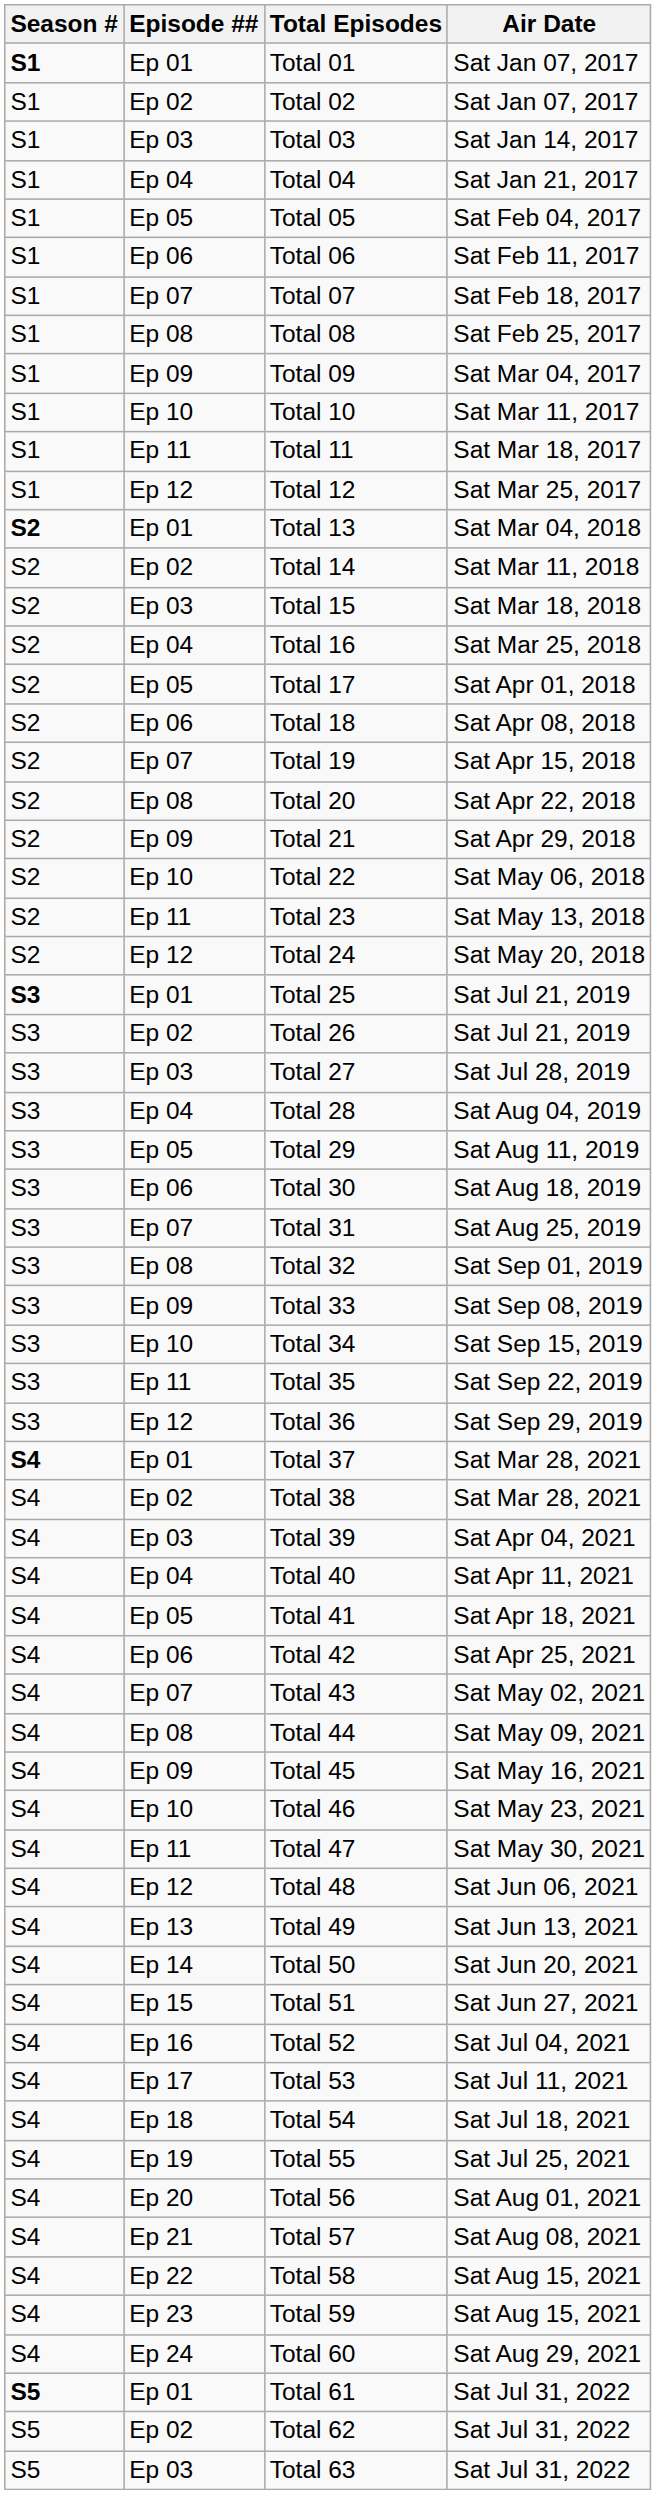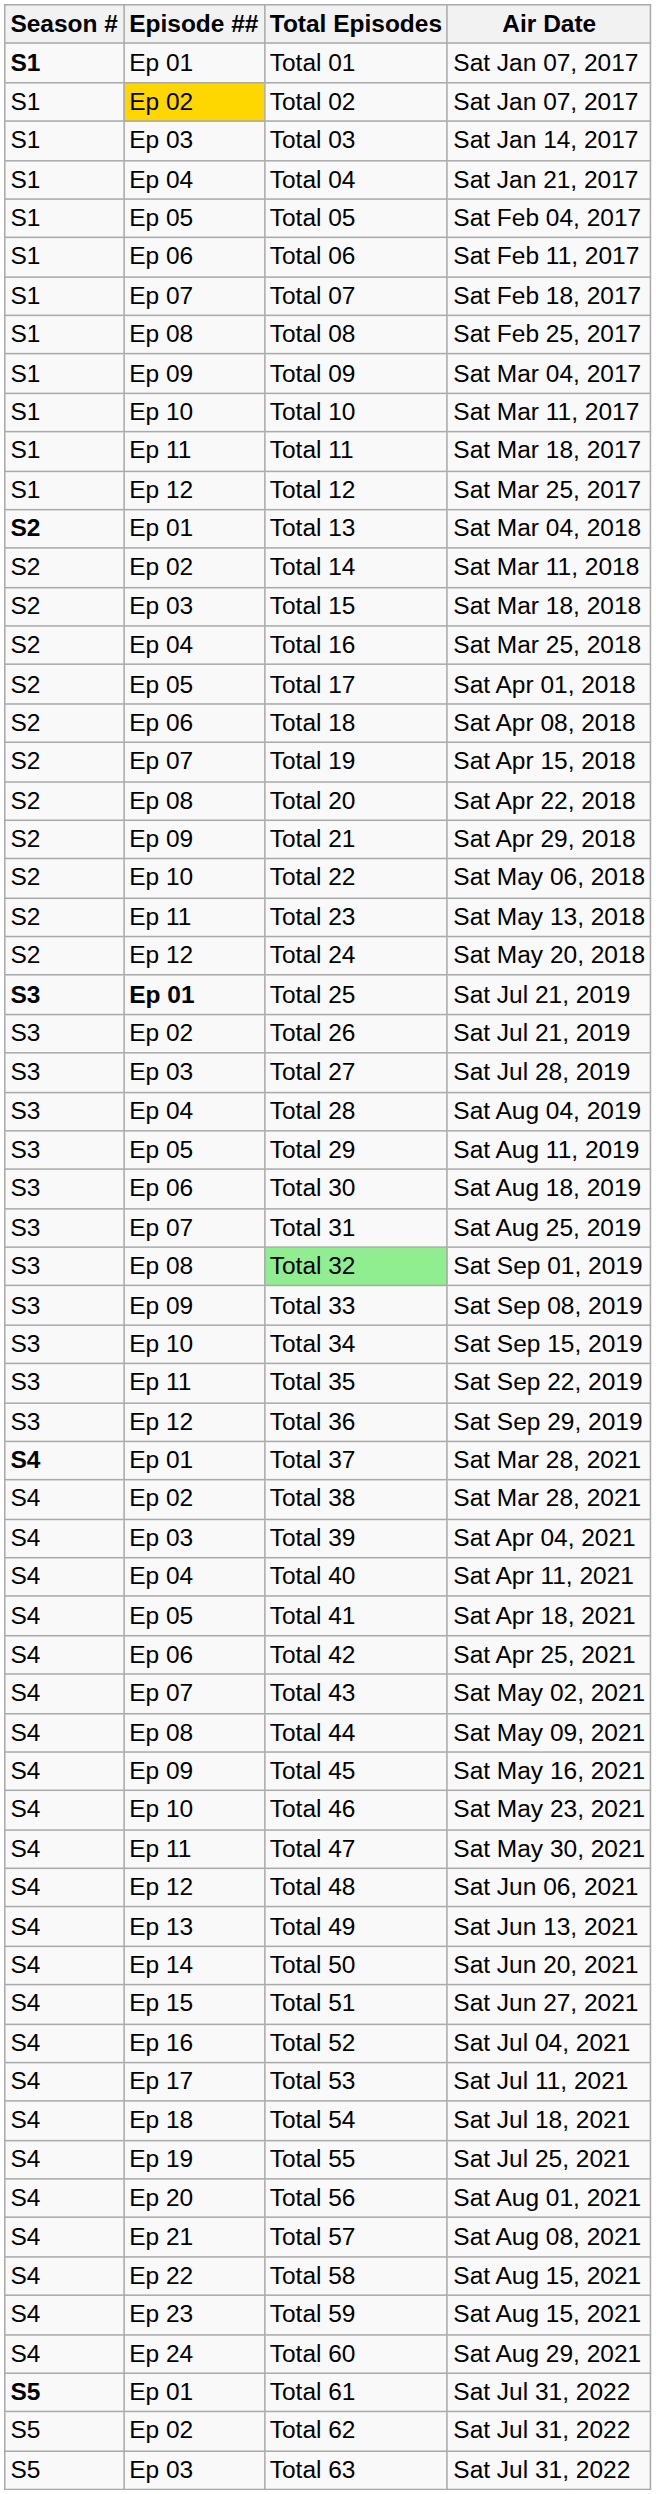(161, 101) no background -> (161, 101) gold background
(161, 994) normal -> (162, 994) bold
(313, 1266) no background -> (313, 1266) lightgreen background
